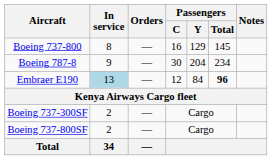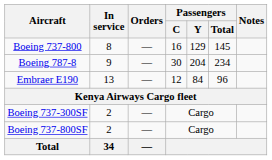(109, 79) lightblue background -> (109, 79) no background
(222, 79) bold -> (222, 79) normal
